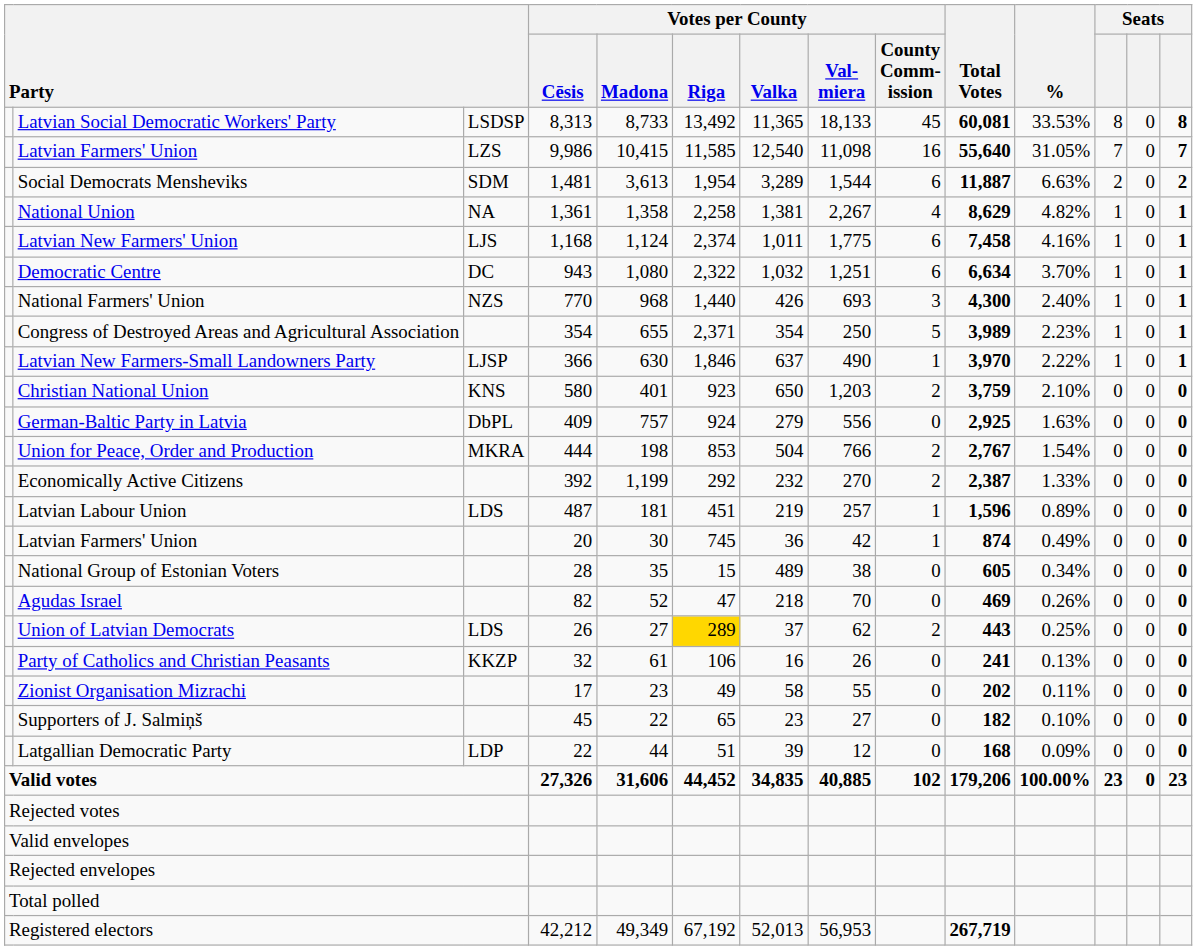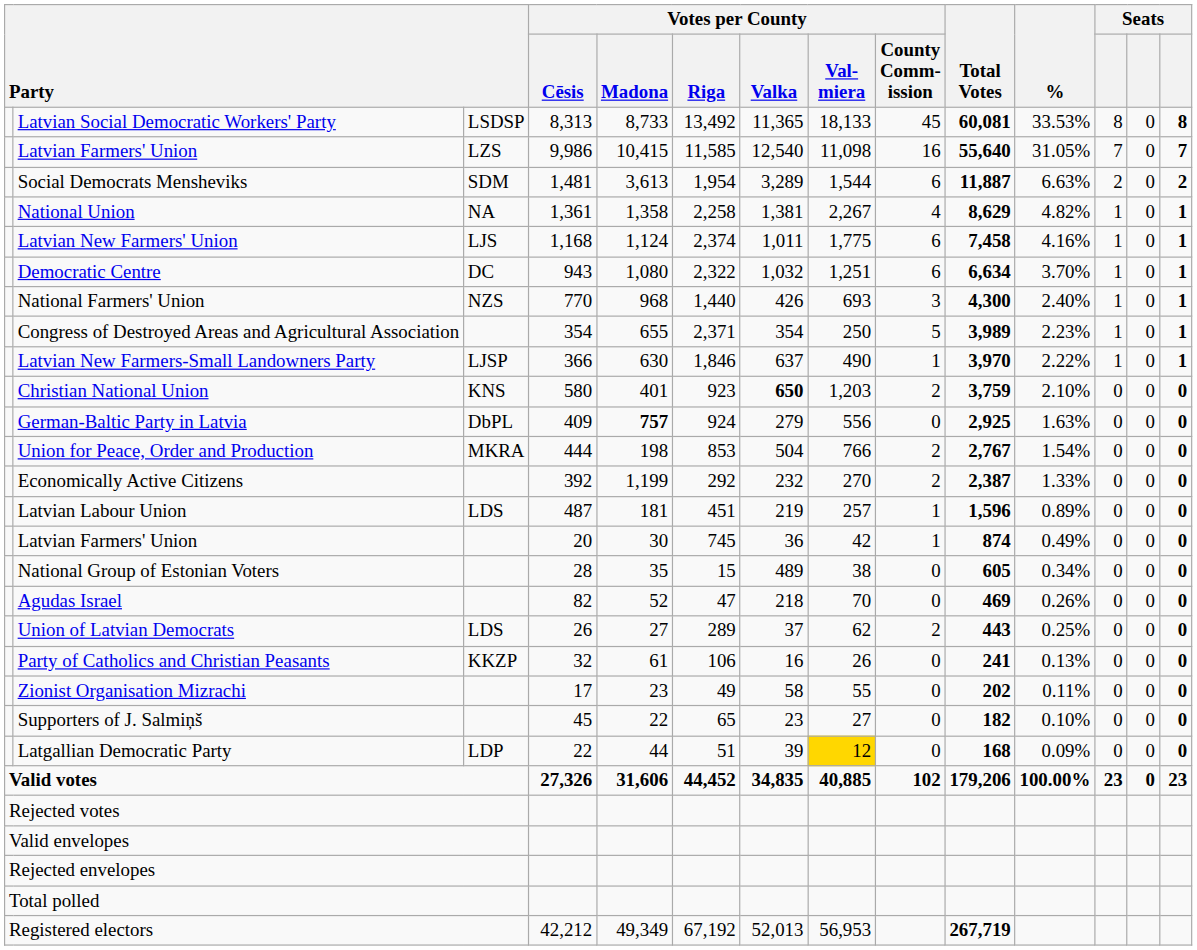(789, 391) normal -> (789, 391) bold
(654, 421) normal -> (654, 421) bold
(722, 630) gold background -> (722, 630) no background
(862, 750) no background -> (862, 750) gold background
